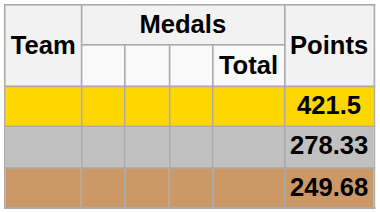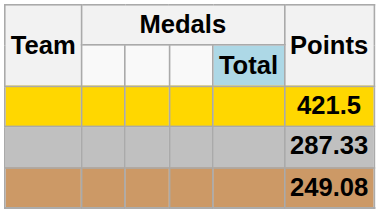(248, 65) no background -> (248, 65) lightblue background
(329, 146) 278.33 -> (329, 146) 287.33
(329, 187) 249.68 -> (329, 187) 249.08
